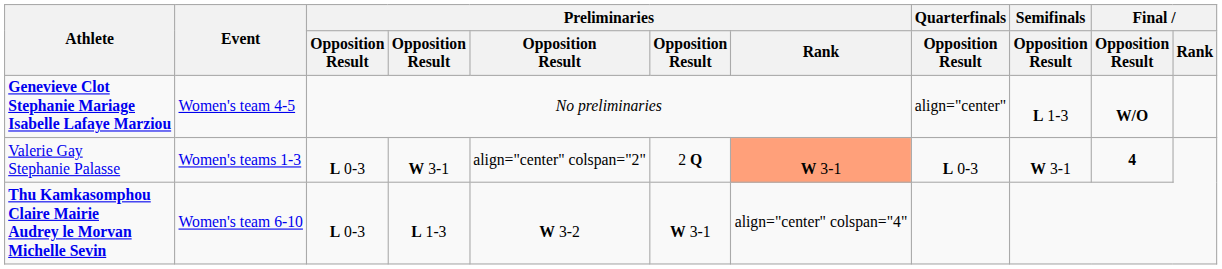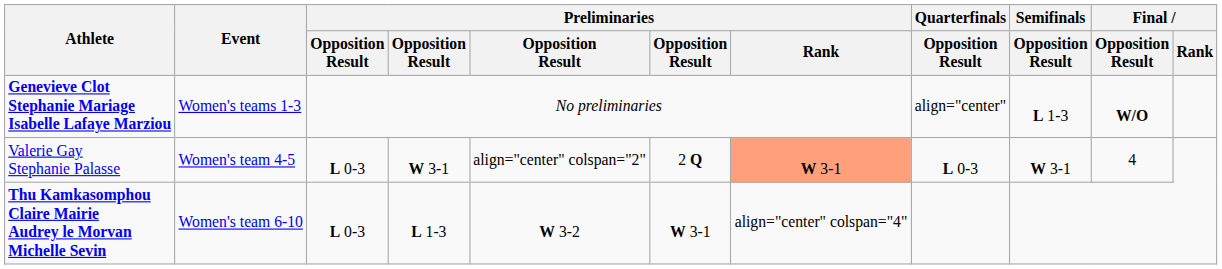(237, 106) Women's team 4-5 -> (240, 106) Women's teams 1-3
(240, 160) Women's teams 1-3 -> (237, 160) Women's team 4-5
(1132, 160) bold -> (1132, 160) normal
